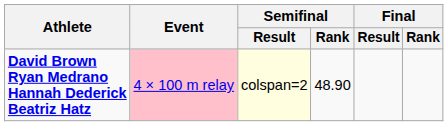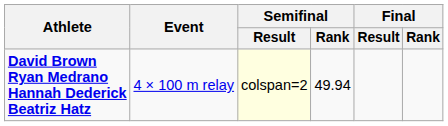(184, 85) pink background -> (184, 85) no background
(333, 85) 48.90 -> (333, 85) 49.94
